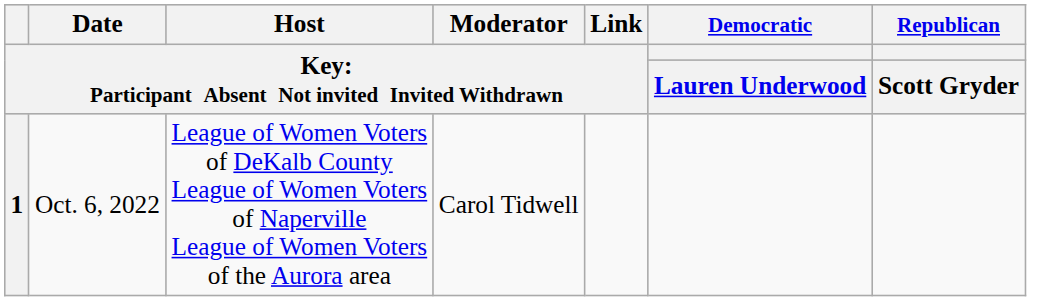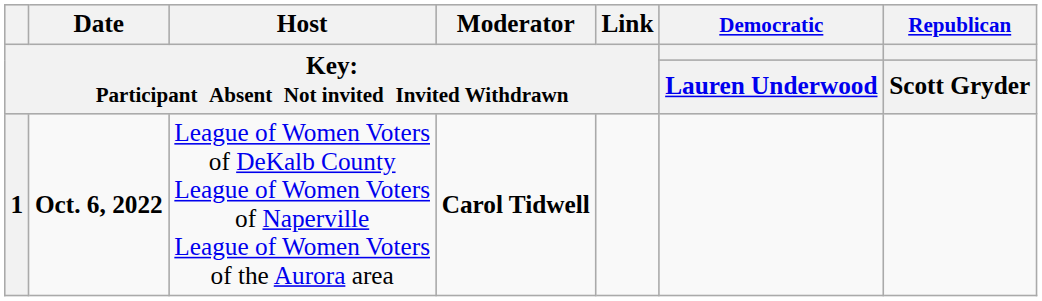(97, 204) normal -> (99, 204) bold
(509, 204) normal -> (516, 204) bold
